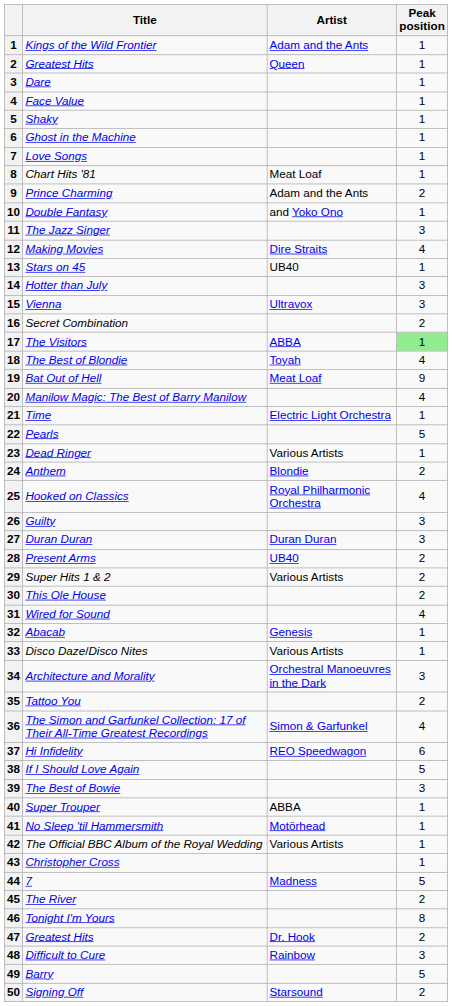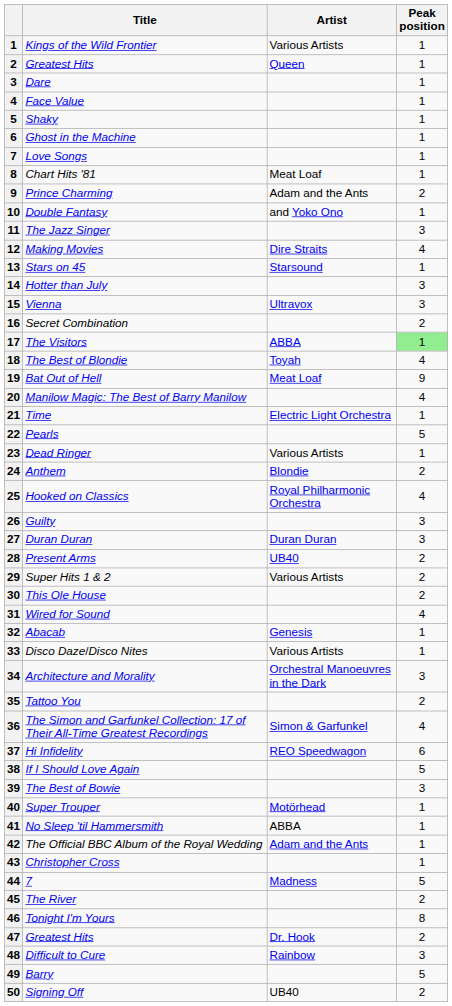(319, 45) Adam and the Ants -> (306, 45) Various Artists
(284, 267) UB40 -> (296, 267) Starsound
(285, 807) ABBA -> (297, 807) Motörhead
(297, 825) Motörhead -> (285, 825) ABBA
(306, 844) Various Artists -> (319, 844) Adam and the Ants
(296, 992) Starsound -> (284, 992) UB40
